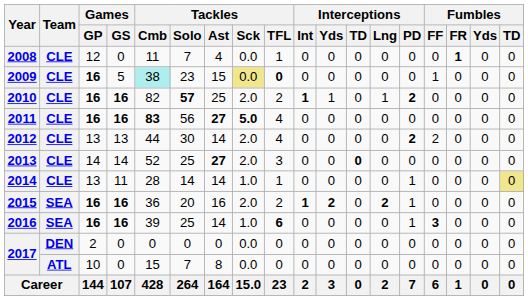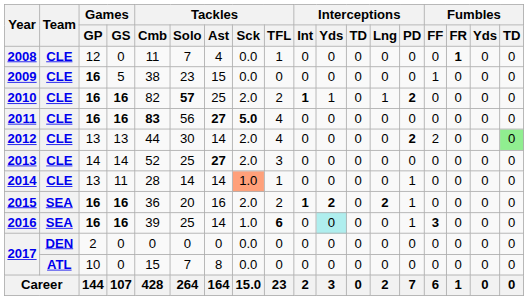(152, 77) paleturquoise background -> (152, 77) no background
(248, 77) khaki background -> (248, 77) no background
(279, 77) bold -> (279, 77) normal
(512, 139) no background -> (512, 139) lightgreen background
(358, 160) bold -> (358, 160) normal
(248, 181) no background -> (248, 181) lightsalmon background
(512, 181) khaki background -> (512, 181) no background
(331, 222) no background -> (331, 222) paleturquoise background
